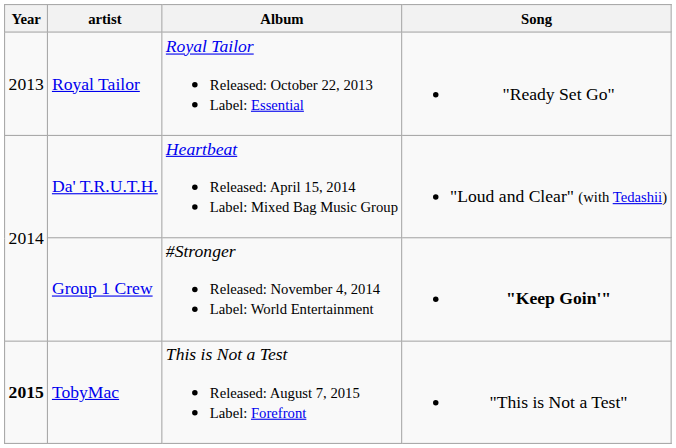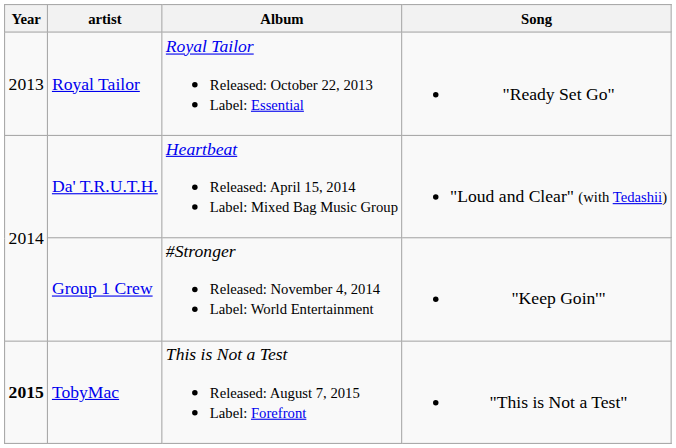(537, 299) bold -> (537, 299) normal
